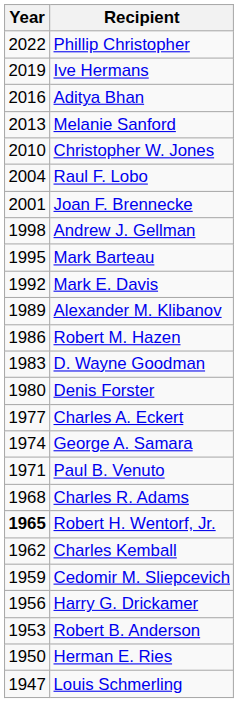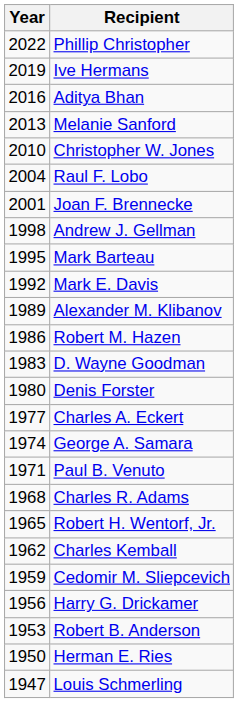(27, 524) bold -> (27, 524) normal
